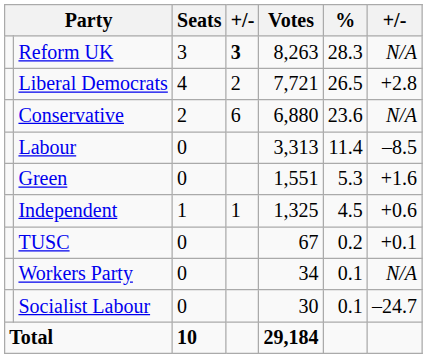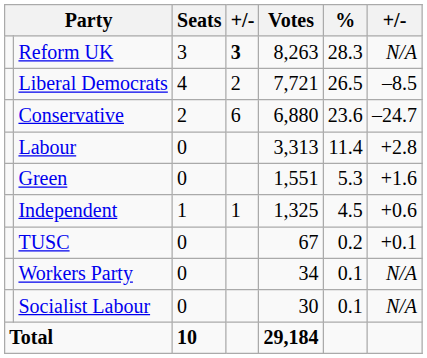(399, 83) +2.8 -> (399, 83) –8.5
(401, 115) N/A -> (394, 115) –24.7
(399, 147) –8.5 -> (399, 147) +2.8
(394, 305) –24.7 -> (401, 305) N/A
